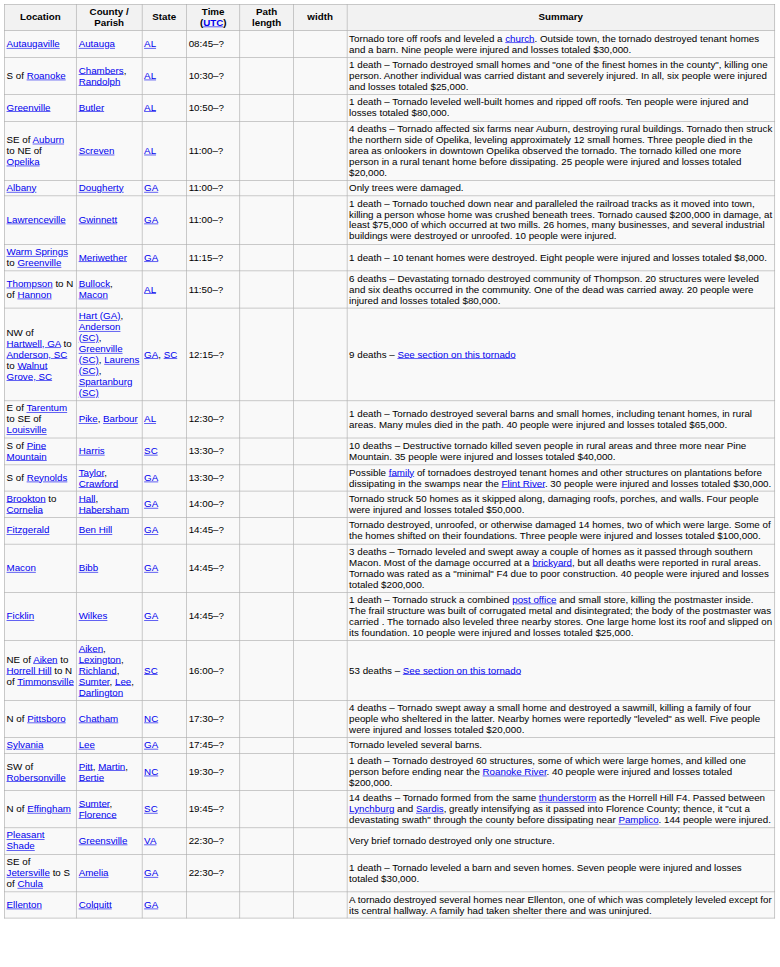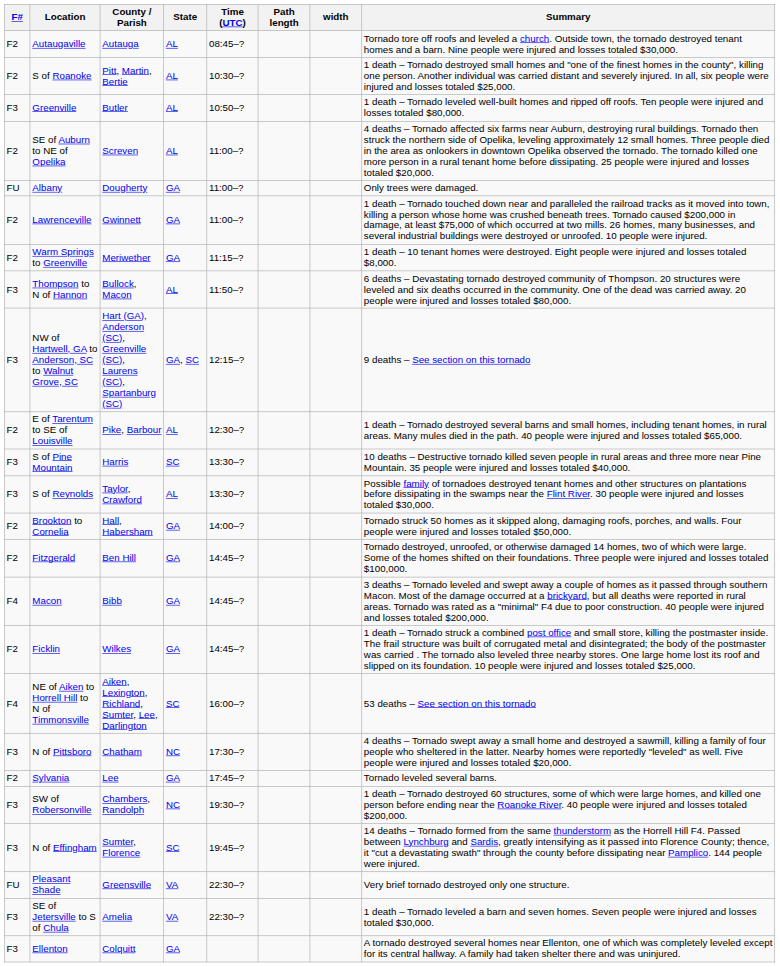+ column: (17, 17)
(103, 76) Chambers, Randolph -> (127, 76) Pitt, Martin, Bertie
(151, 477) GA -> (172, 494) AL
(103, 771) Pitt, Martin, Bertie -> (126, 804) Chambers, Randolph
(151, 873) GA -> (172, 917) VA
